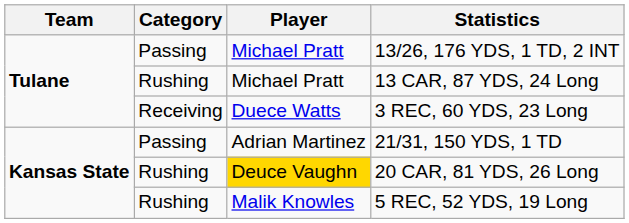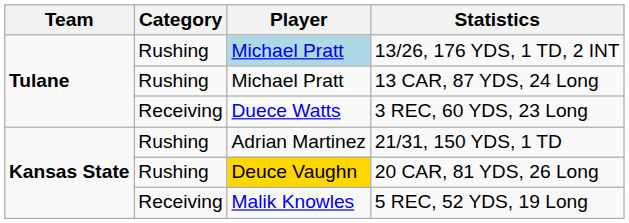(172, 50) Passing -> (174, 50) Rushing
(288, 50) no background -> (288, 50) lightblue background
(172, 141) Passing -> (174, 141) Rushing
(174, 202) Rushing -> (180, 202) Receiving
